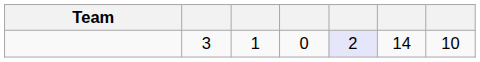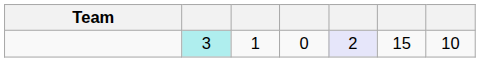(206, 43) no background -> (206, 43) paleturquoise background
(402, 43) 14 -> (402, 43) 15
